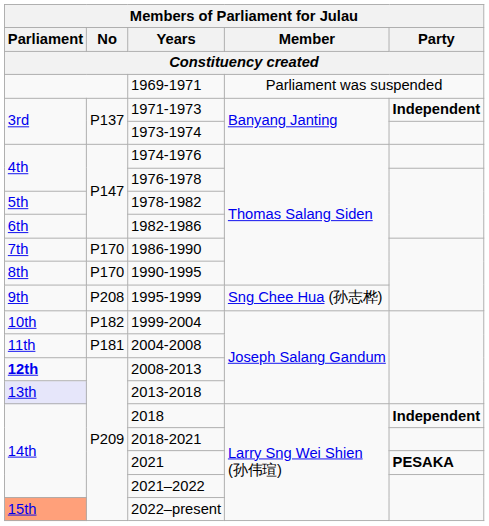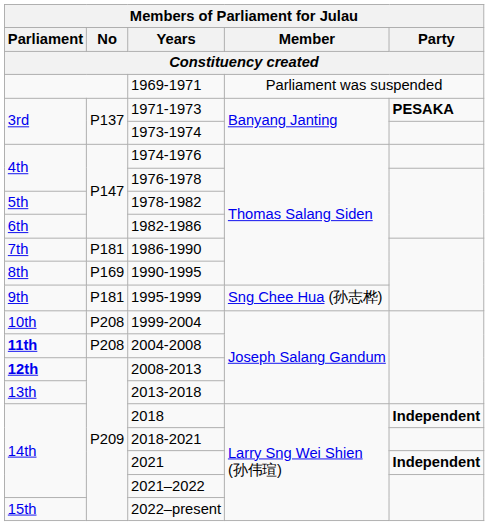(436, 109) Independent -> (423, 109) PESAKA
(107, 249) P170 -> (107, 249) P181
(107, 272) P170 -> (107, 272) P169
(107, 297) P208 -> (107, 297) P181
(107, 322) P182 -> (107, 322) P208
(22, 345) normal -> (23, 345) bold
(107, 345) P181 -> (107, 345) P208
(22, 392) lavender background -> (22, 392) no background
(423, 462) PESAKA -> (436, 462) Independent
(22, 509) lightsalmon background -> (22, 509) no background
